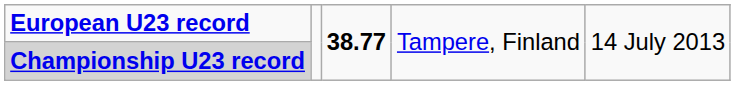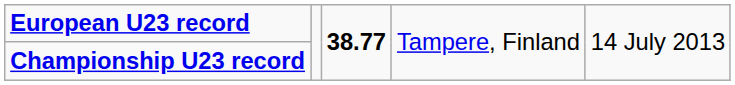(158, 60) lightgrey background -> (158, 60) no background
